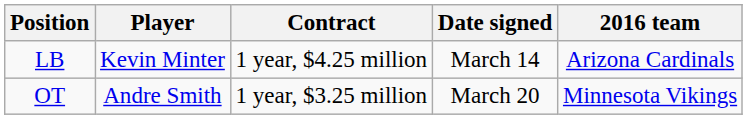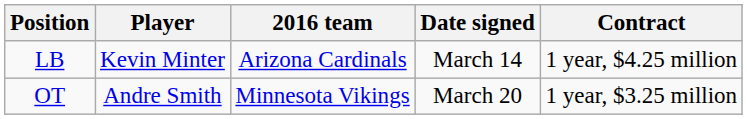columns swapped: (650, 22) <-> (331, 22)
